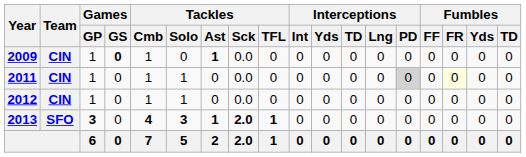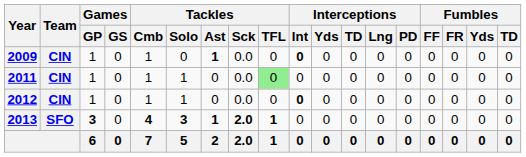(118, 57) bold -> (118, 57) normal
(300, 57) normal -> (300, 57) bold
(274, 78) no background -> (274, 78) lightgreen background
(408, 78) lightgrey background -> (408, 78) no background
(455, 78) lightyellow background -> (455, 78) no background
(300, 99) normal -> (300, 99) bold
